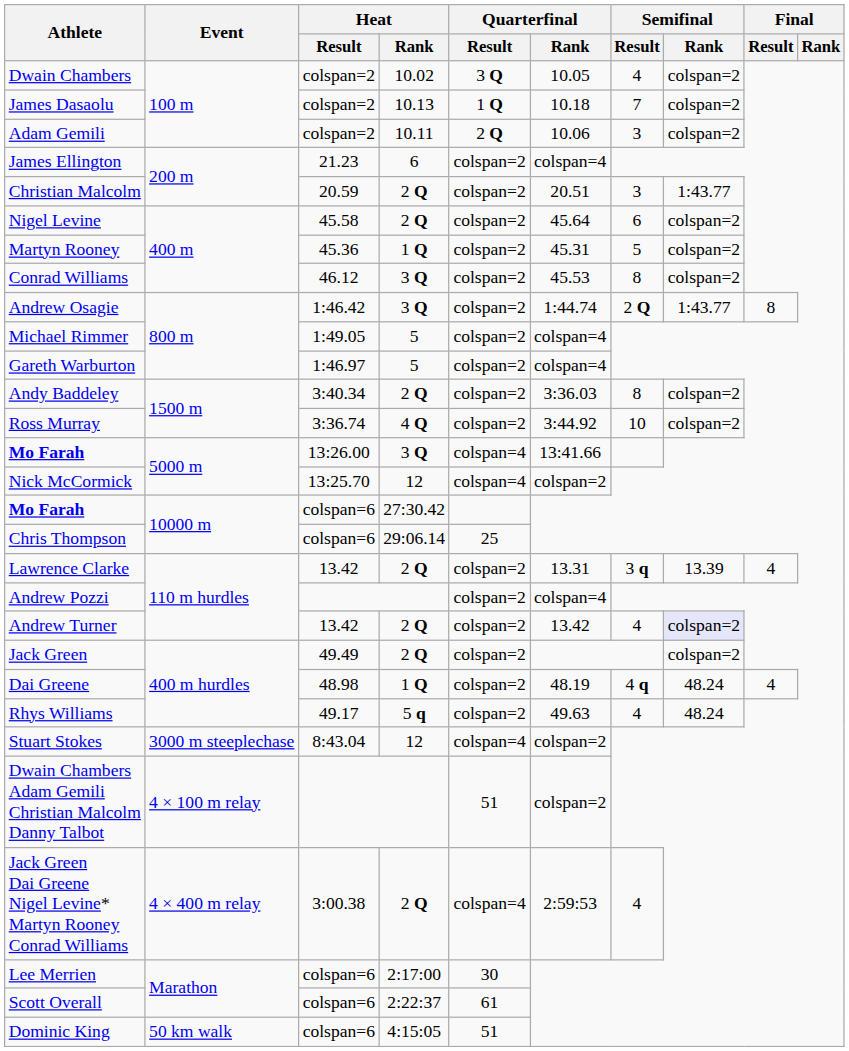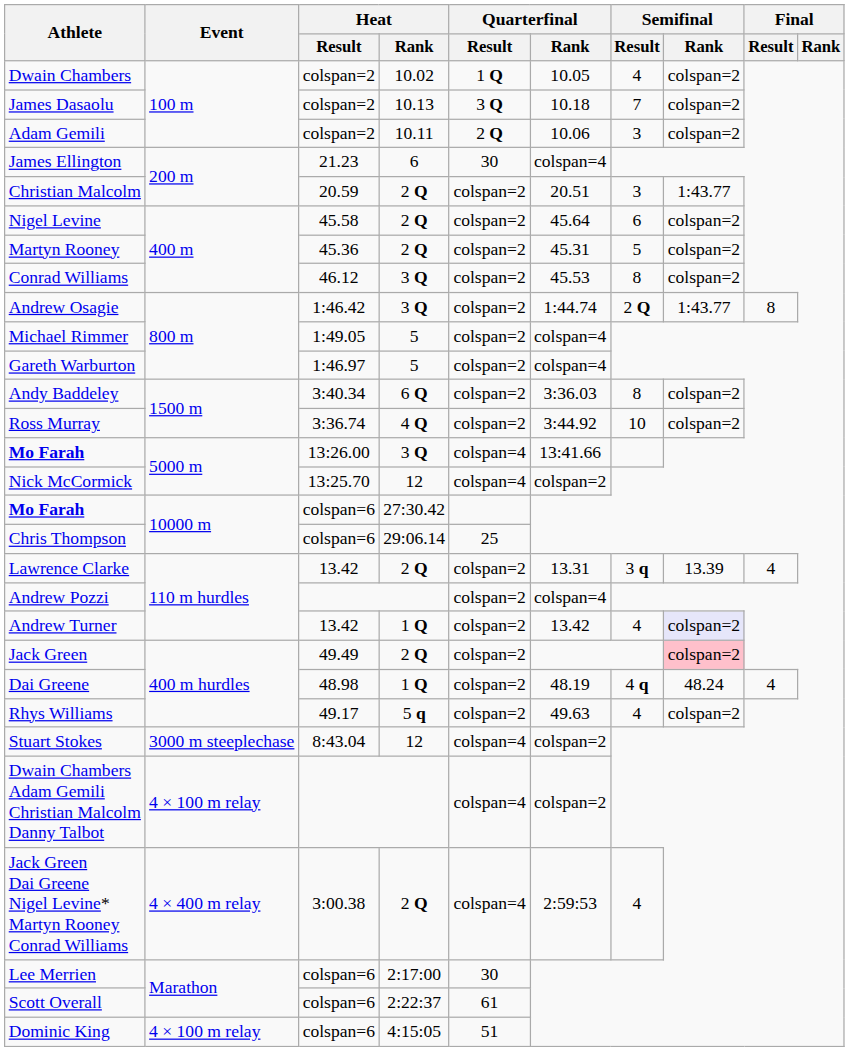(490, 75) 3 Q -> (490, 75) 1 Q
(490, 104) 1 Q -> (490, 104) 3 Q
(490, 162) colspan=2 -> (490, 162) 30
(414, 249) 1 Q -> (414, 249) 2 Q
(414, 394) 2 Q -> (414, 394) 6 Q
(414, 626) 2 Q -> (414, 626) 1 Q
(704, 655) no background -> (704, 655) pink background
(704, 713) 48.24 -> (704, 713) colspan=2
(490, 802) 51 -> (490, 802) colspan=4
(191, 1032) 50 km walk -> (205, 1032) 4 × 100 m relay
